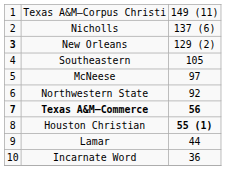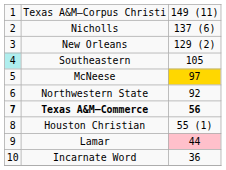(13, 45) bold -> (13, 45) normal
(13, 61) no background -> (13, 61) paleturquoise background
(195, 77) no background -> (195, 77) gold background
(195, 125) bold -> (195, 125) normal
(195, 141) no background -> (195, 141) pink background
